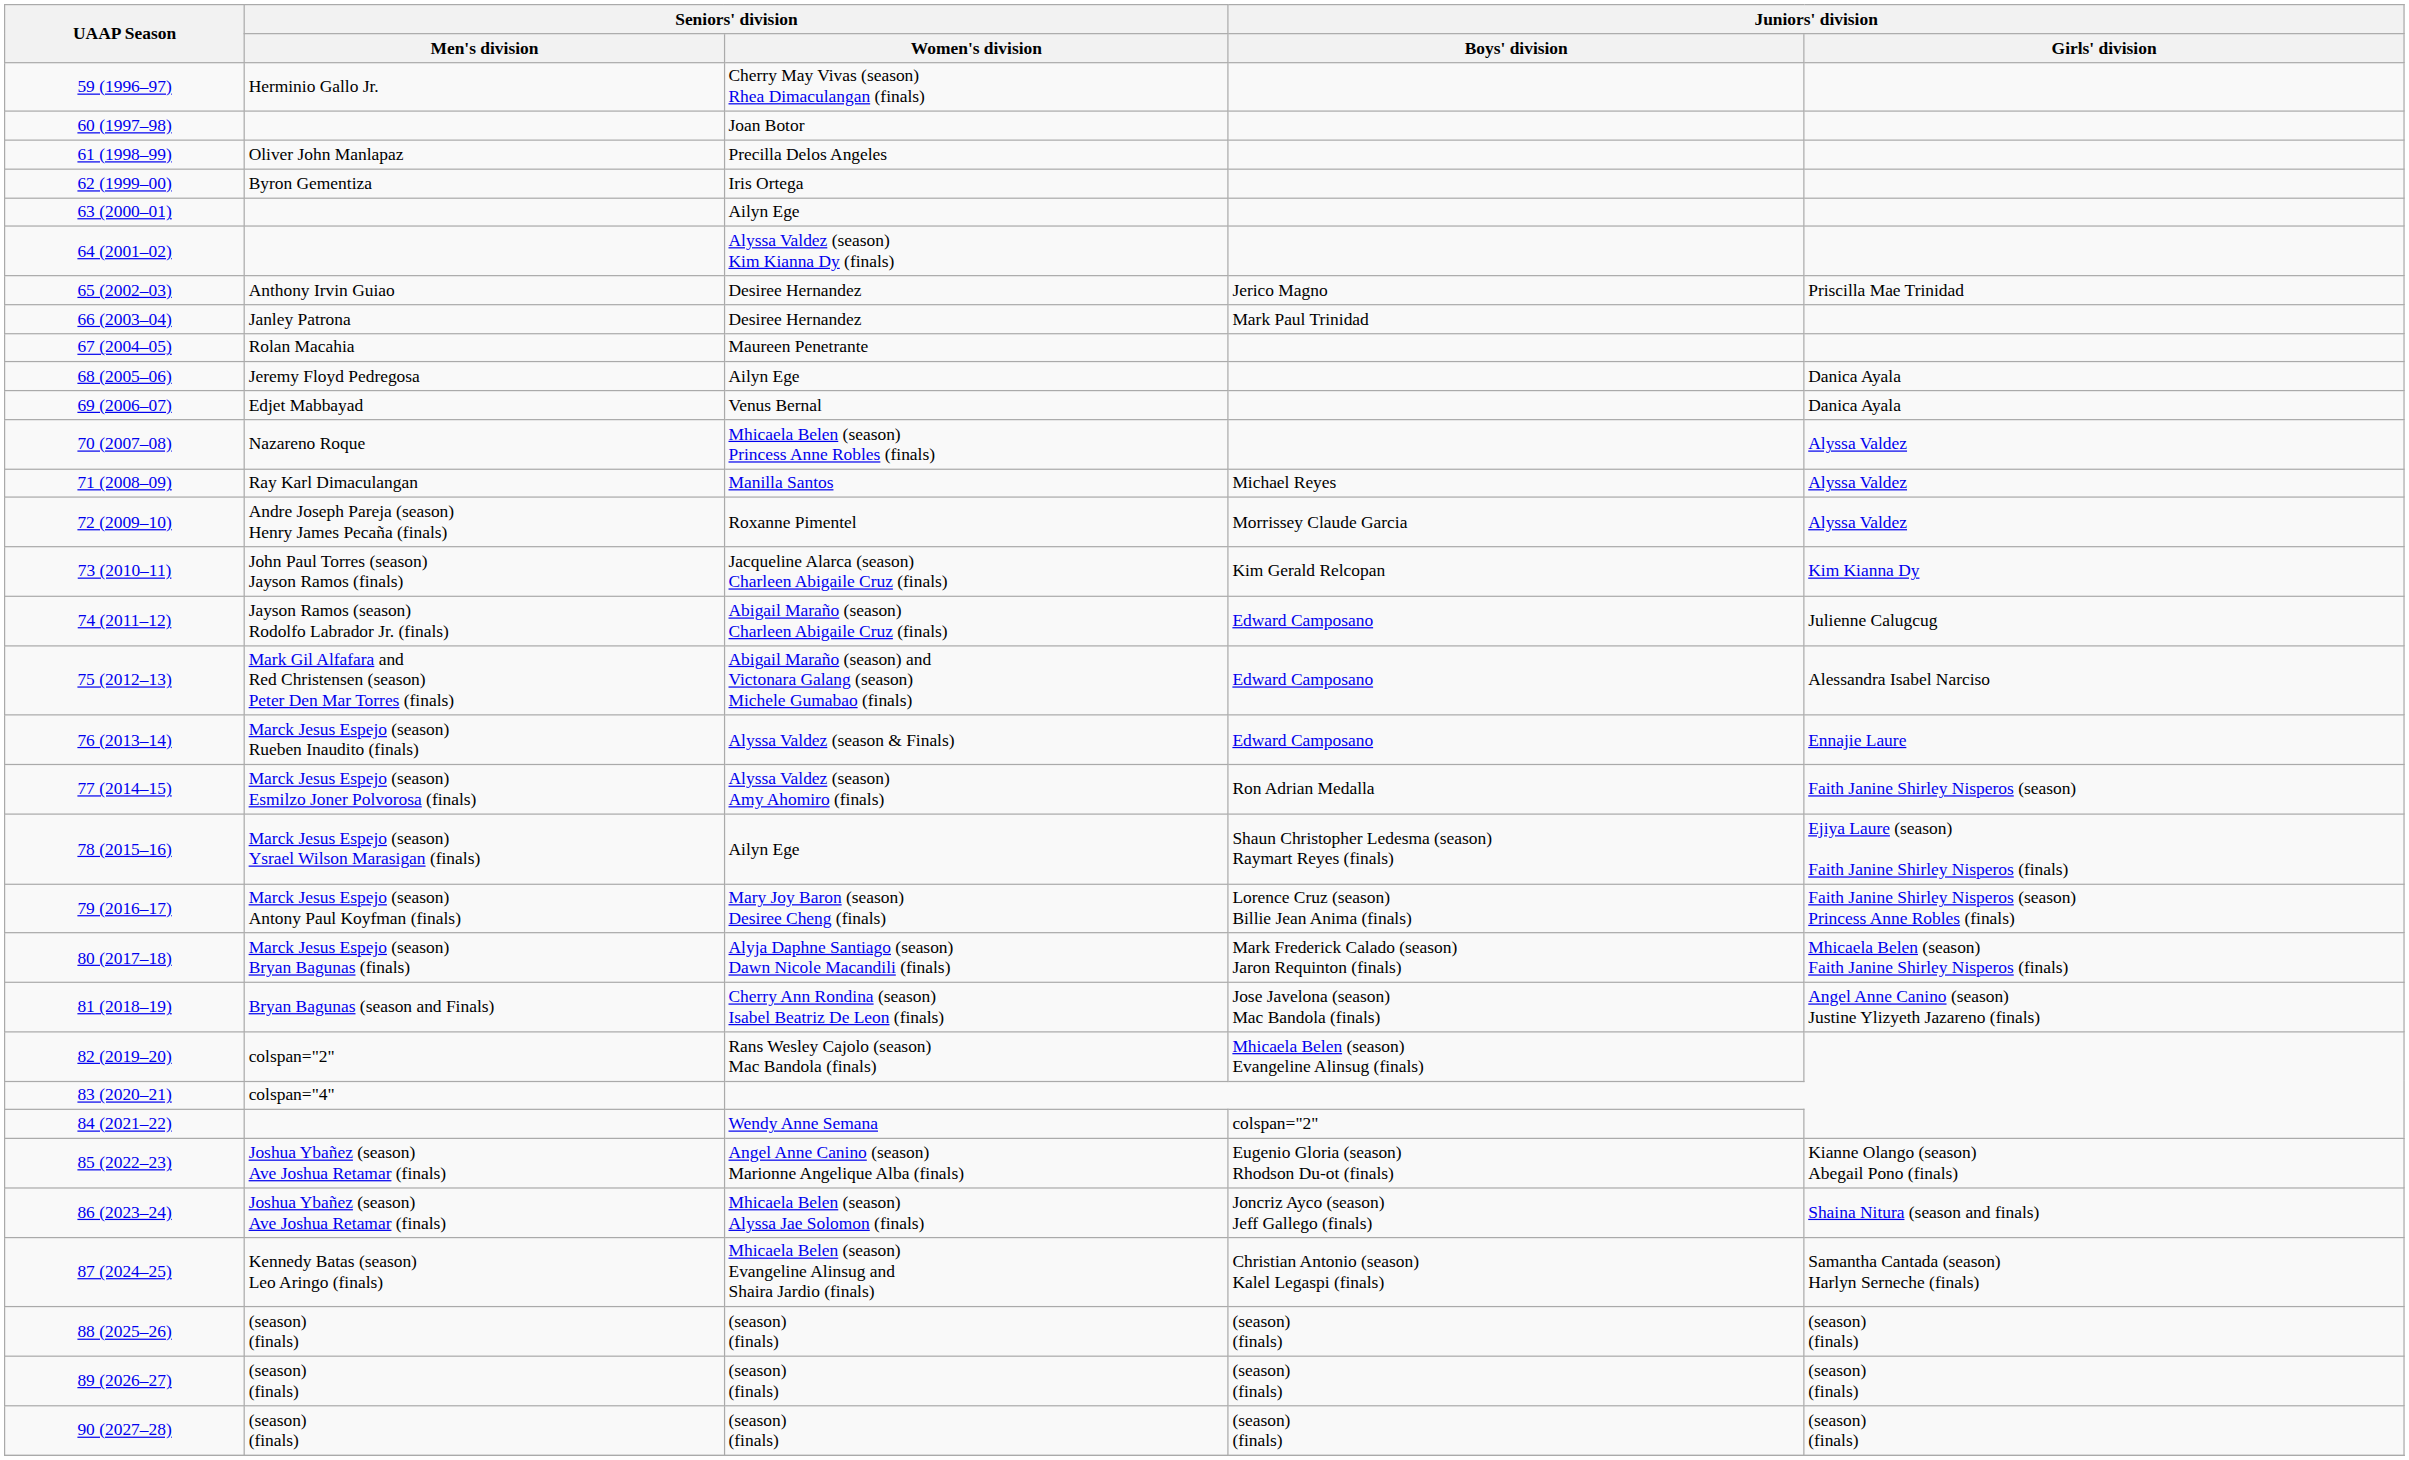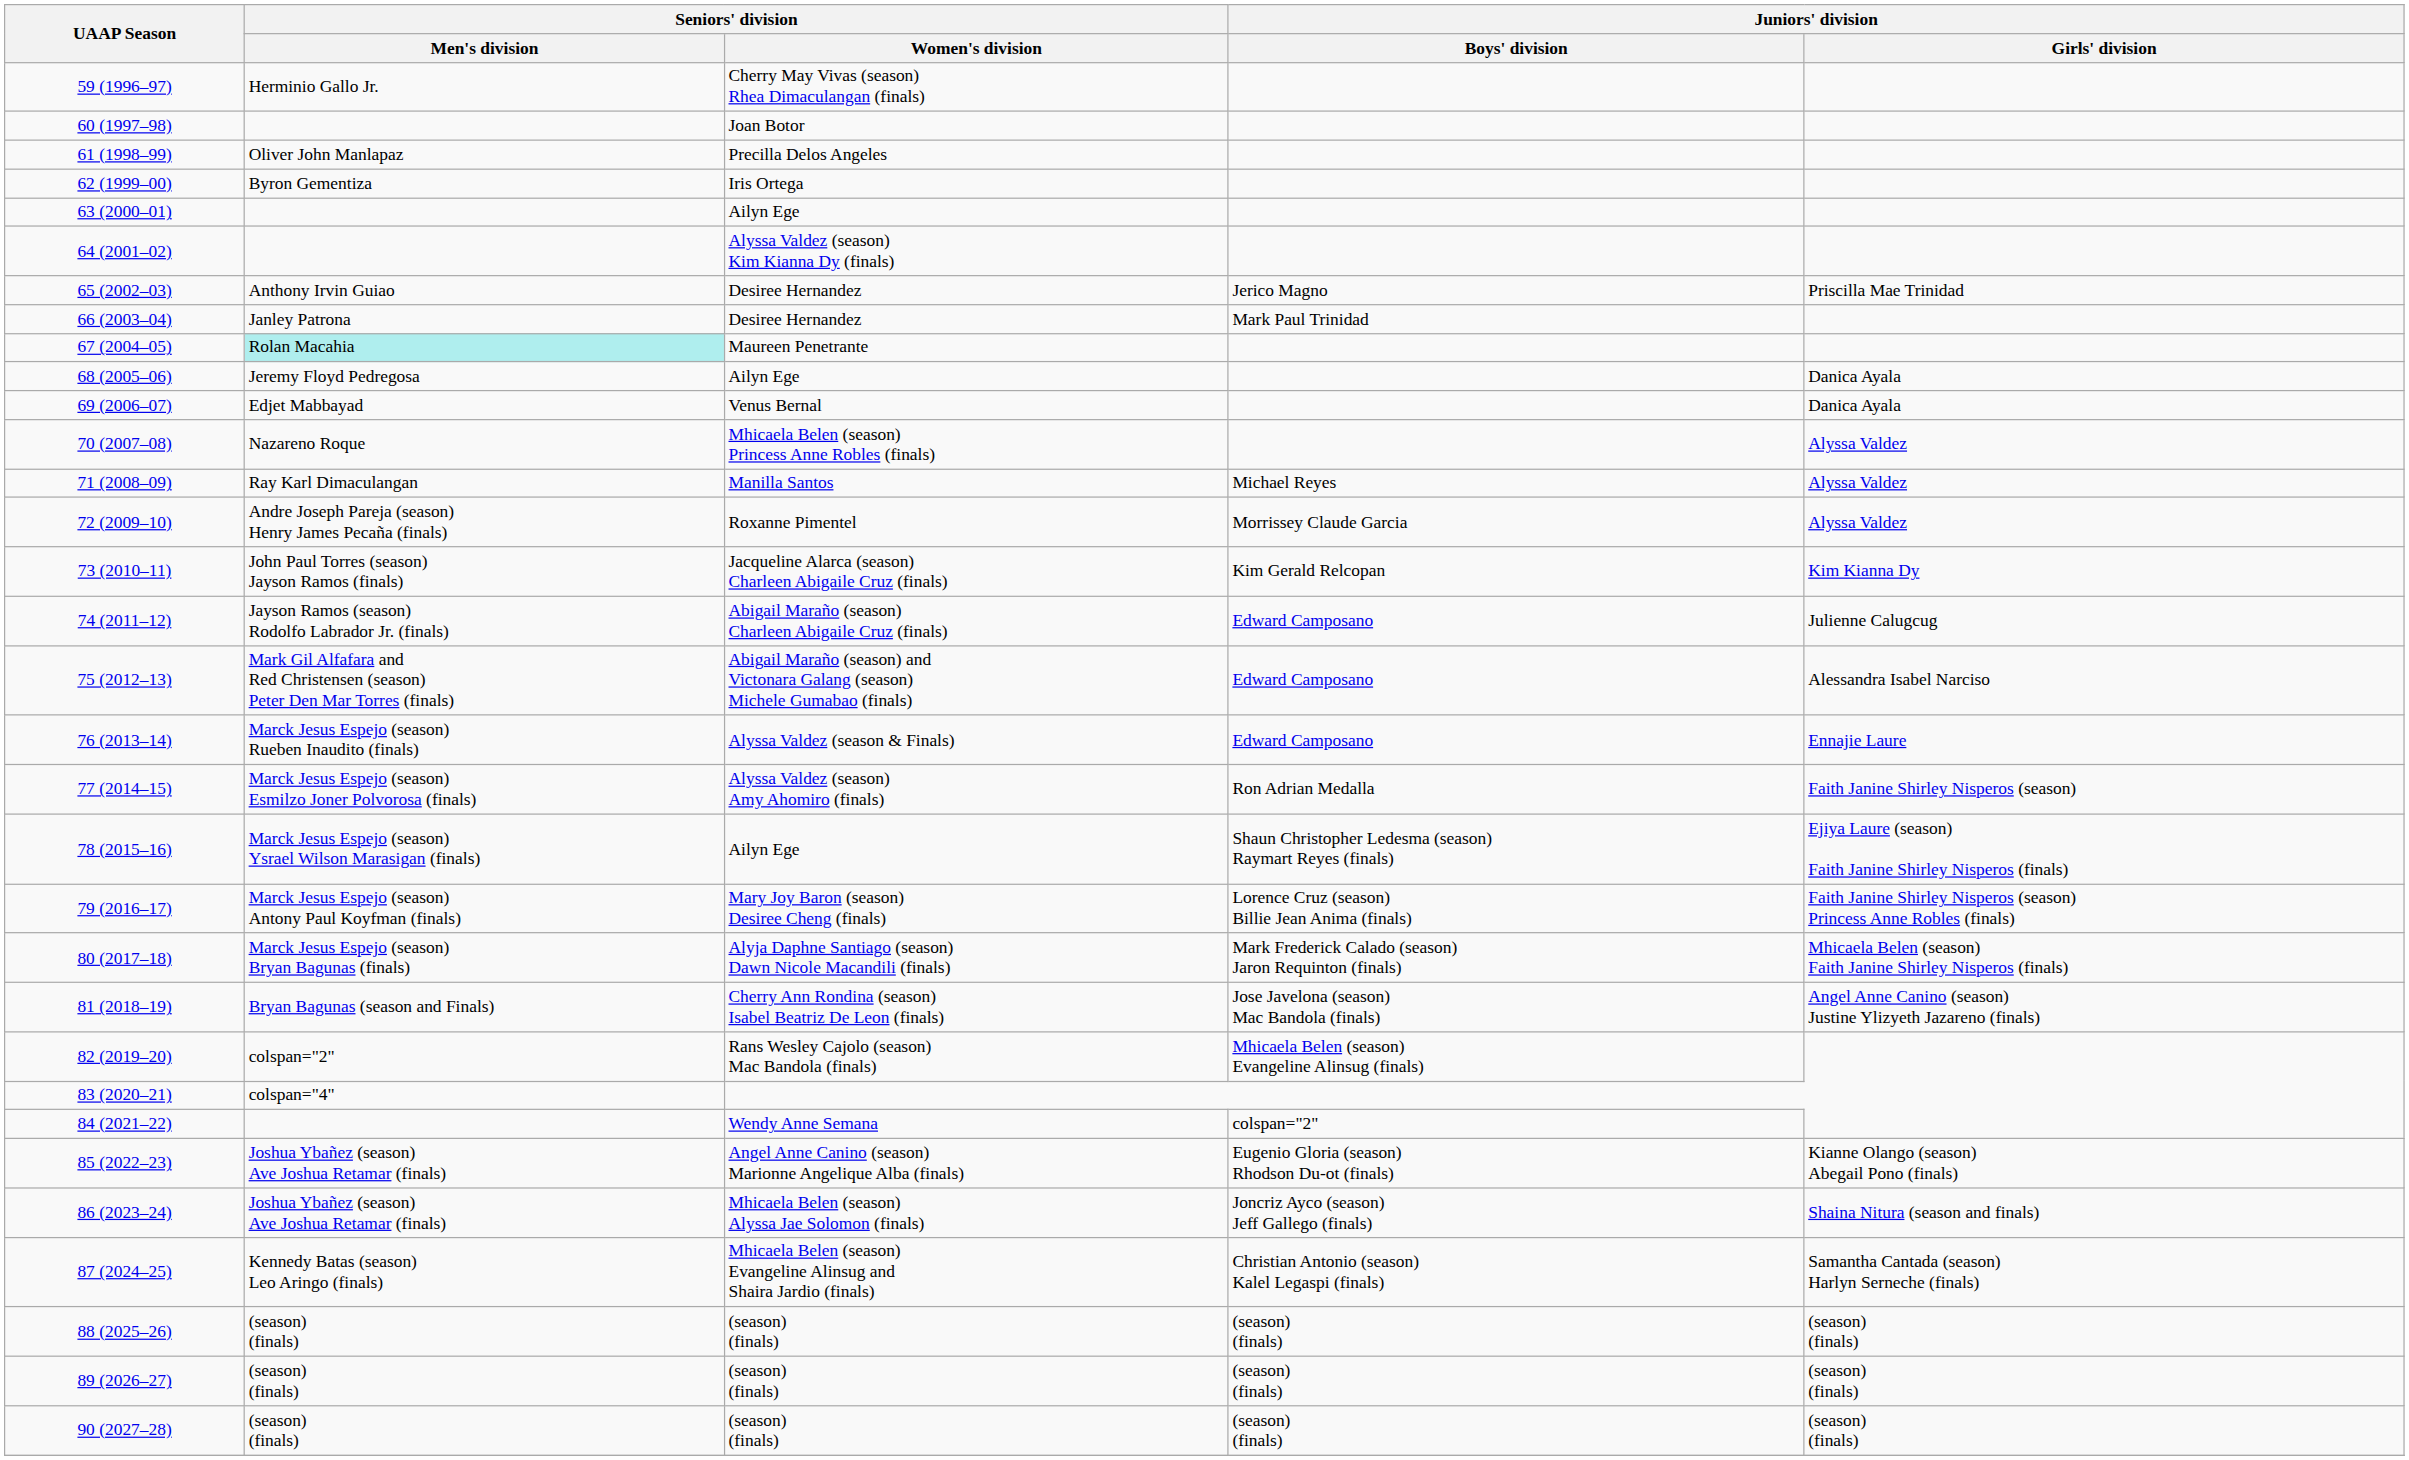(302, 347) no background -> (302, 347) paleturquoise background
